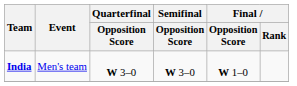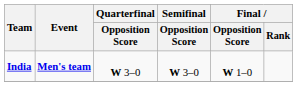(62, 66) normal -> (64, 66) bold
